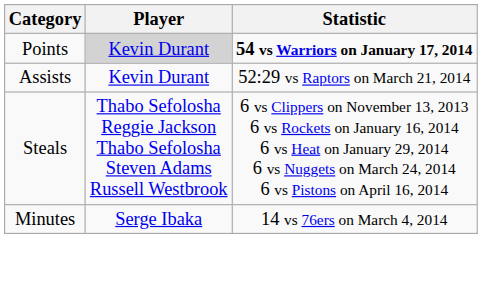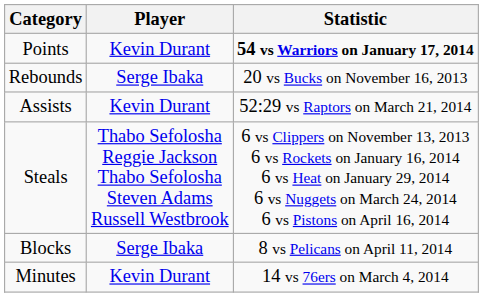(159, 48) lightgrey background -> (160, 48) no background
+ row: (46, 77)
+ row: (46, 247)
(159, 218) Serge Ibaka -> (160, 276) Kevin Durant
